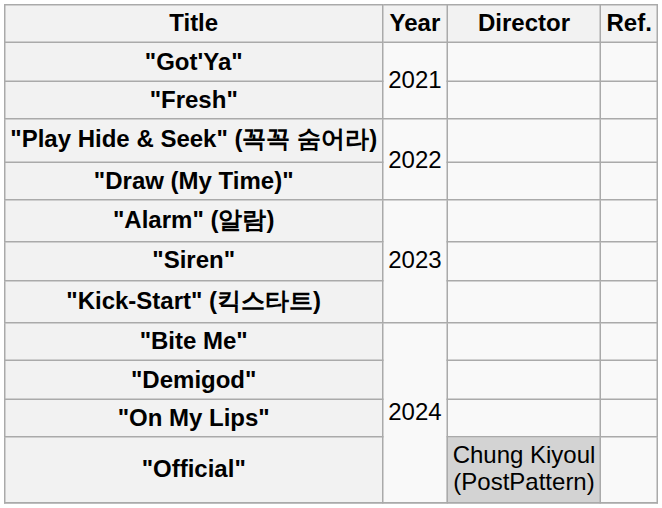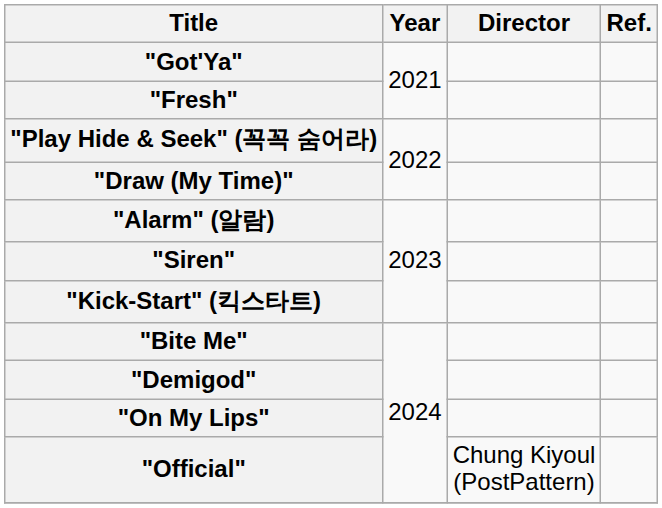(524, 469) lightgrey background -> (524, 469) no background
